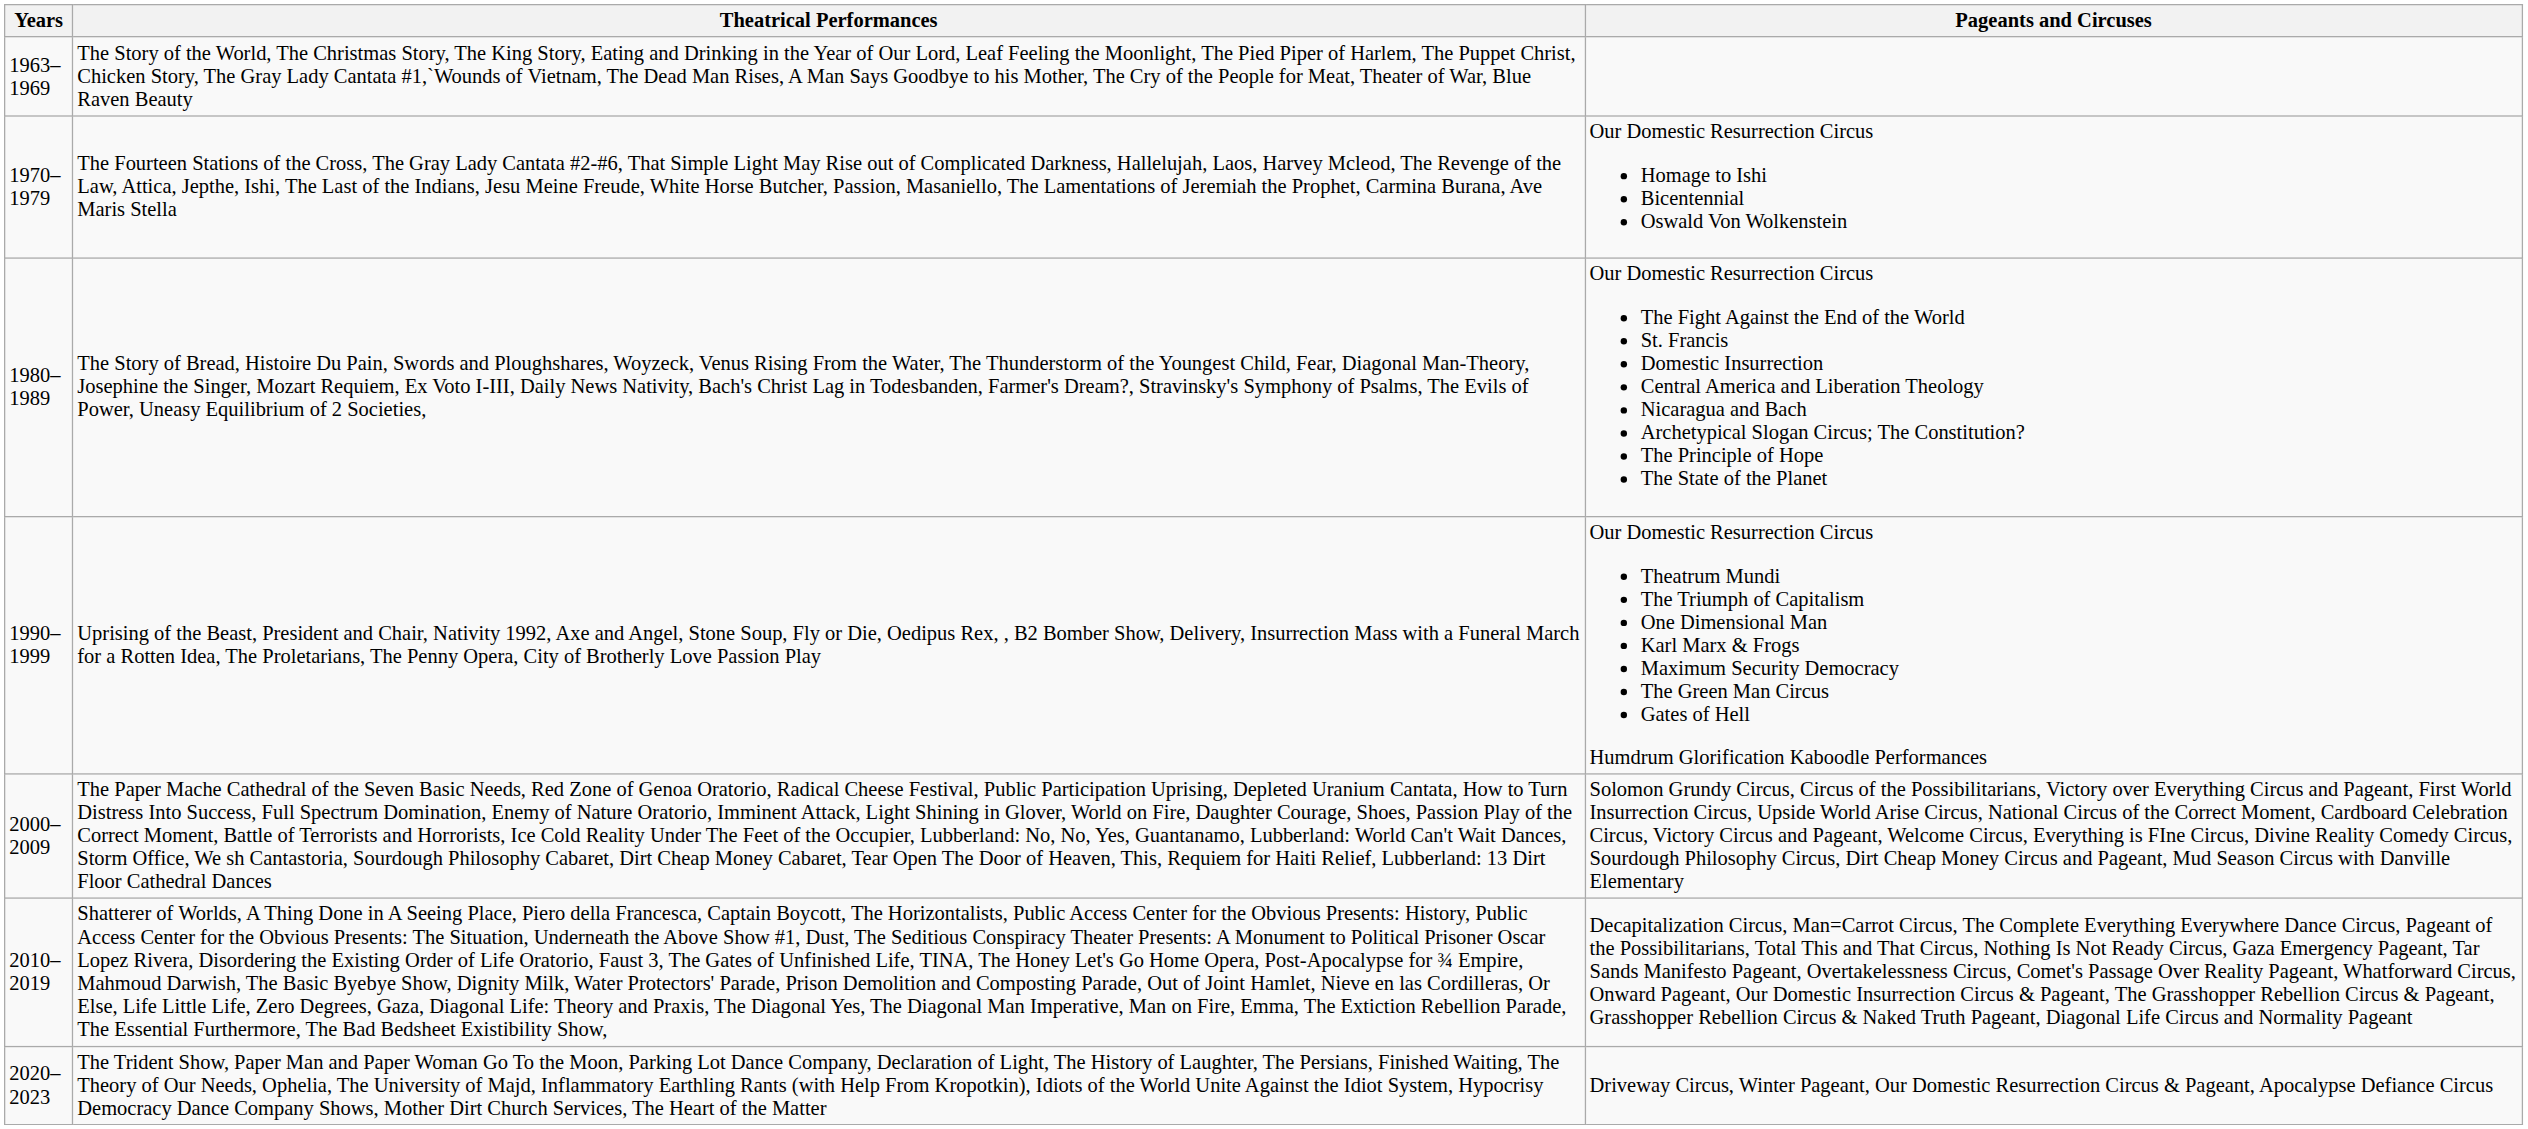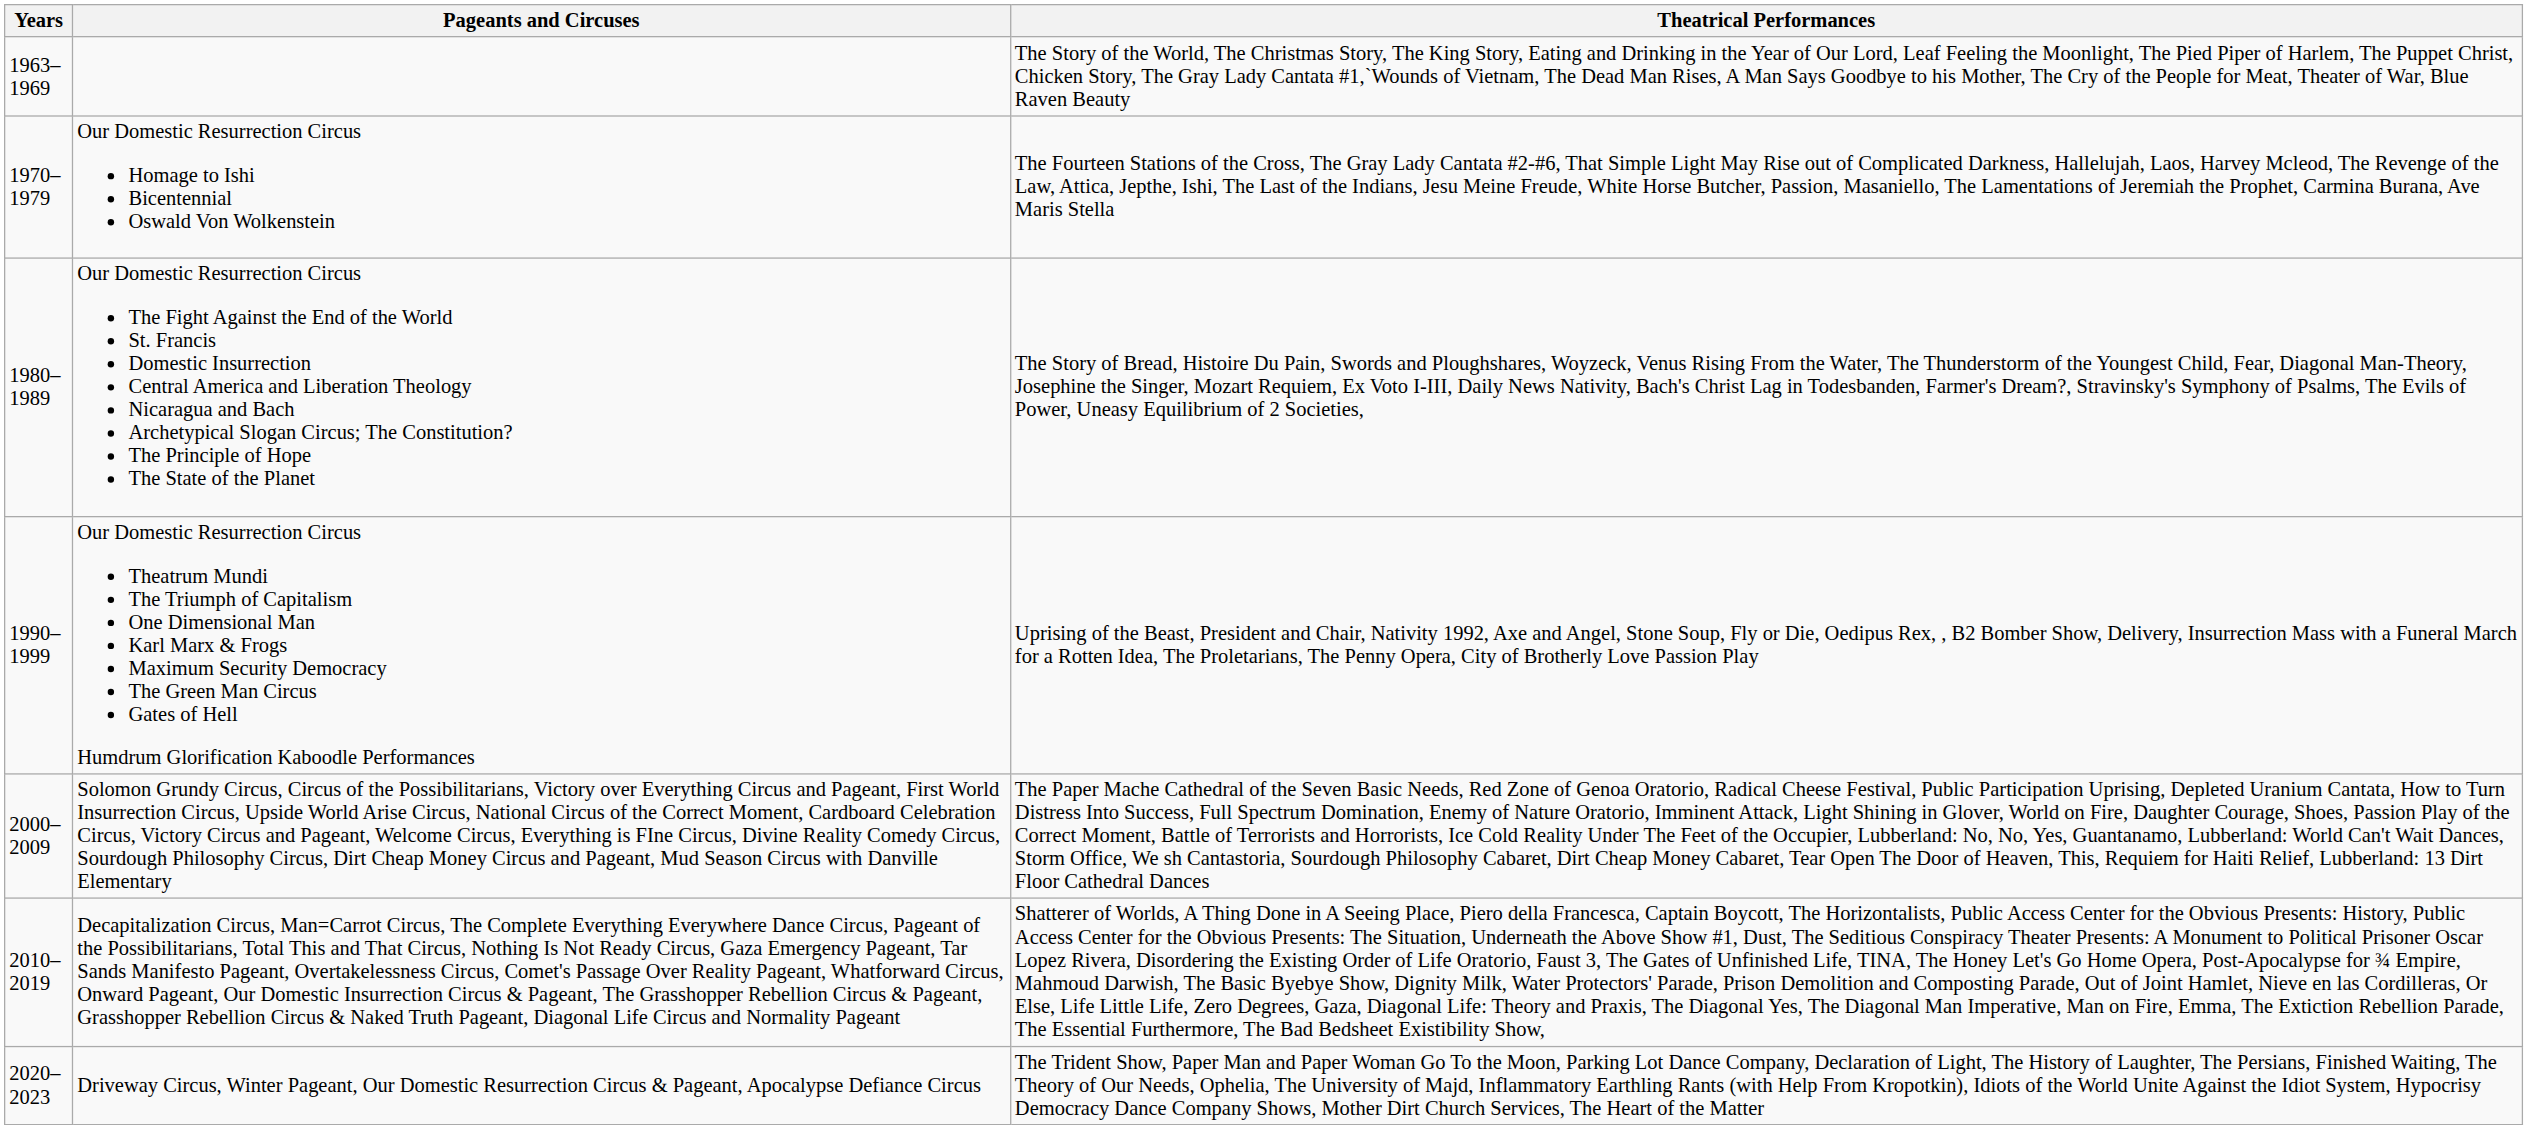columns swapped: (829, 20) <-> (2054, 20)
